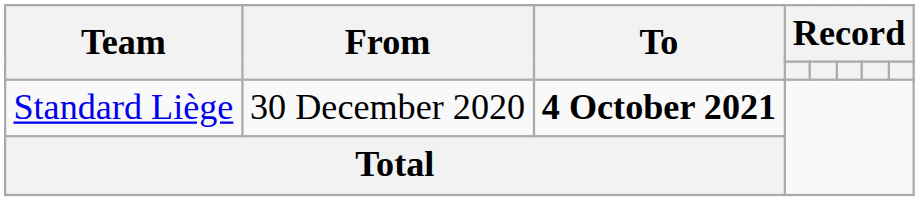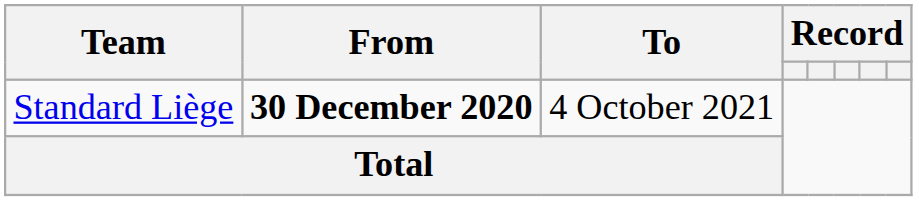(388, 107) normal -> (391, 107) bold
(659, 107) bold -> (662, 107) normal
